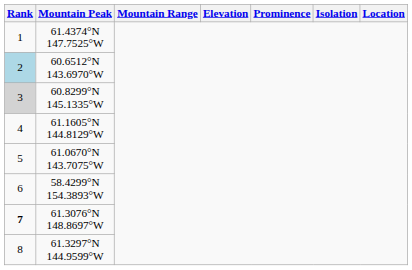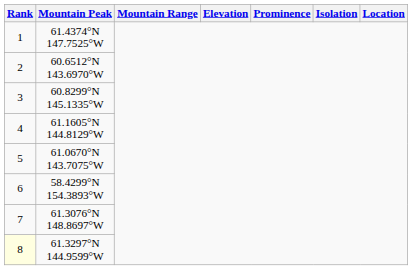(20, 67) lightblue background -> (20, 67) no background
(20, 98) lightgrey background -> (20, 98) no background
(20, 219) bold -> (20, 219) normal
(20, 249) no background -> (20, 249) lightyellow background
